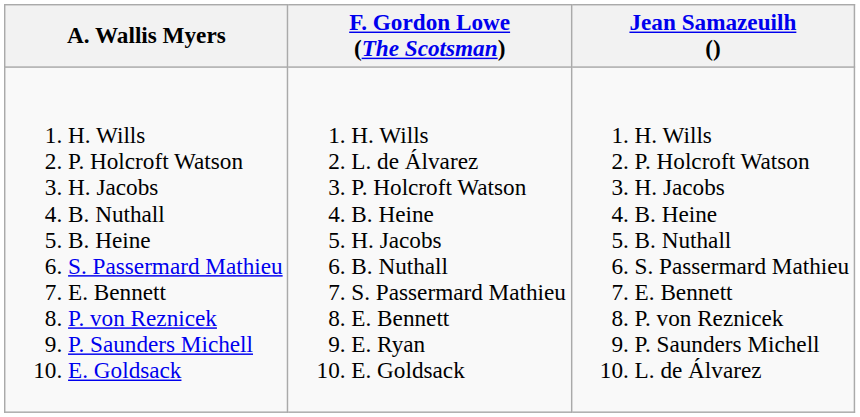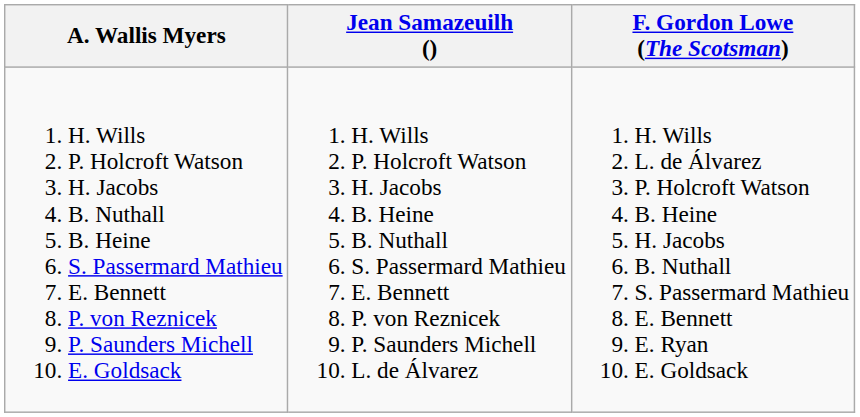columns swapped: (430, 35) <-> (713, 35)
